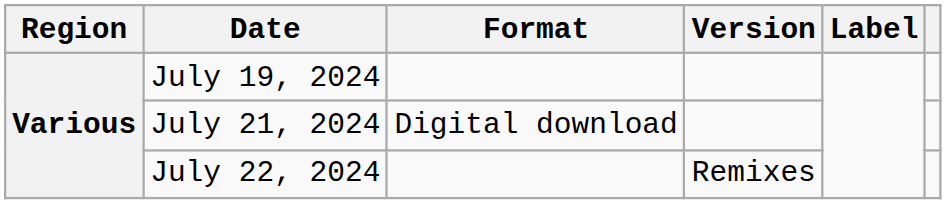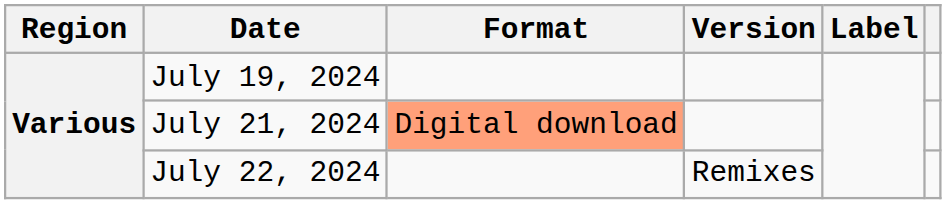(536, 125) no background -> (536, 125) lightsalmon background
